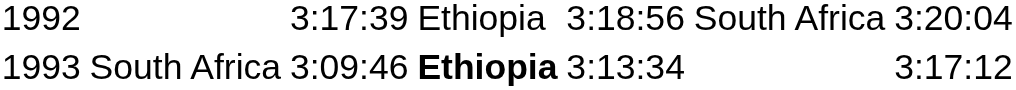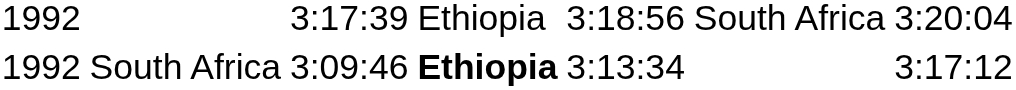(41, 66) 1993 -> (41, 66) 1992
